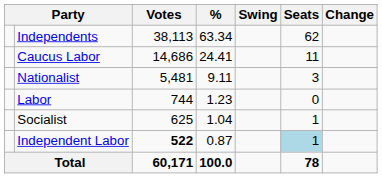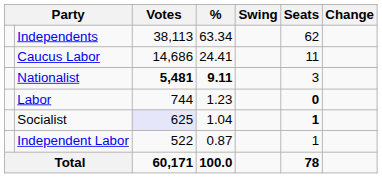(176, 78) normal -> (176, 78) bold
(220, 78) normal -> (220, 78) bold
(315, 99) normal -> (315, 99) bold
(182, 120) no background -> (182, 120) lavender background
(315, 120) normal -> (315, 120) bold
(182, 141) bold -> (182, 141) normal
(315, 141) lightblue background -> (315, 141) no background
